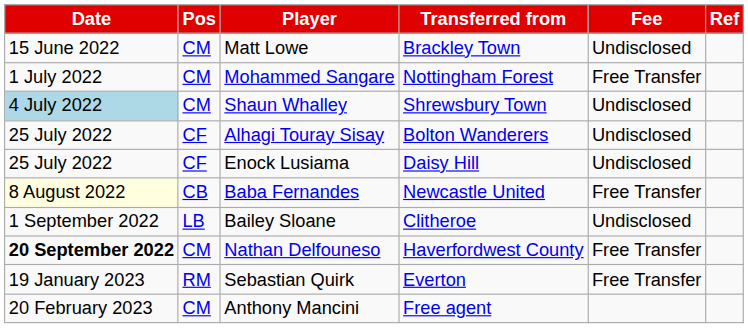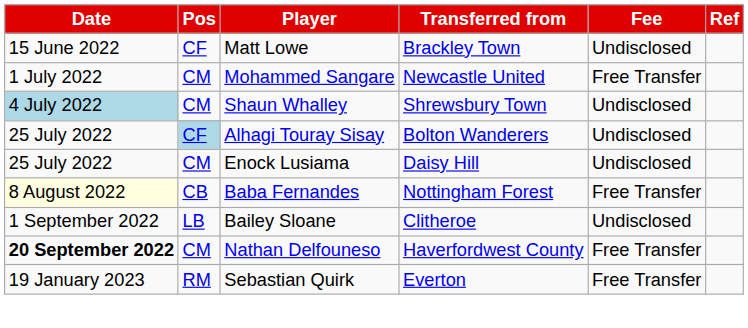(197, 47) CM -> (195, 47) CF
(478, 76) Nottingham Forest -> (474, 76) Newcastle United
(195, 134) no background -> (195, 134) lightblue background
(195, 163) CF -> (197, 163) CM
(474, 192) Newcastle United -> (478, 192) Nottingham Forest
- row: (292, 308)
